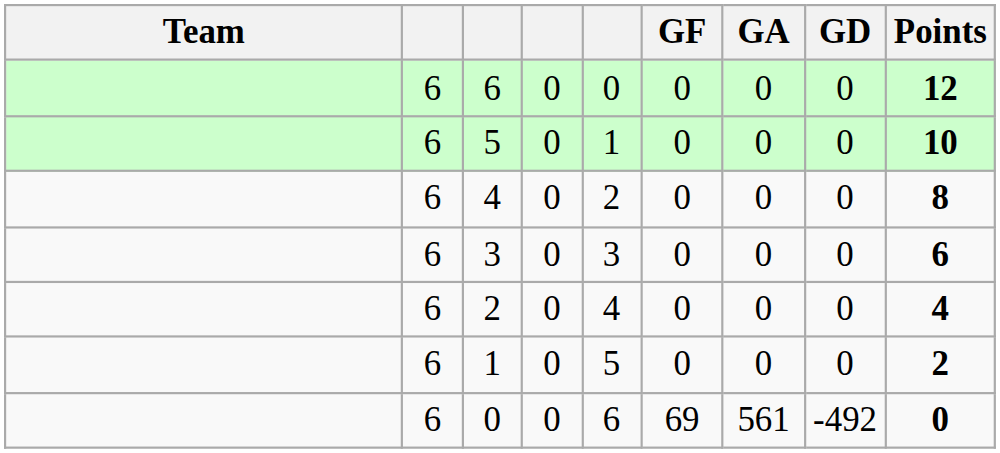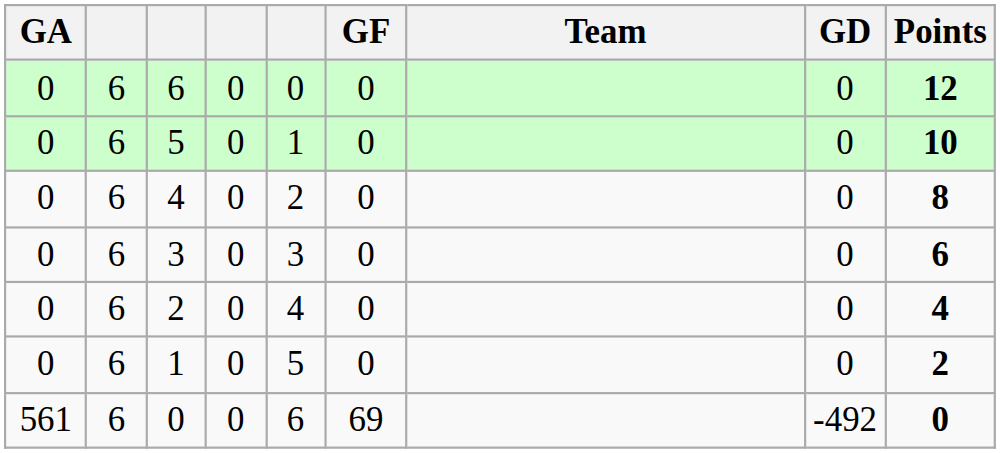columns swapped: (204, 32) <-> (764, 32)
